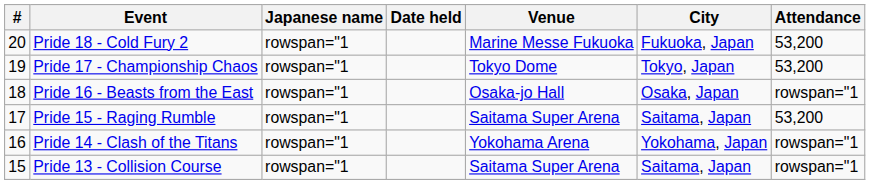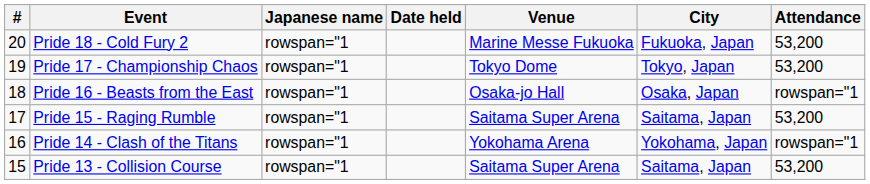(816, 168) rowspan="1 -> (799, 168) 53,200
